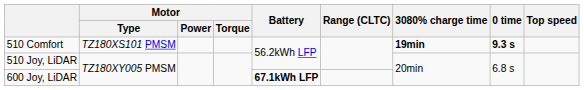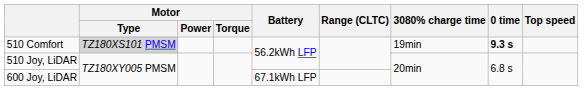(129, 45) no background -> (129, 45) lightgrey background
(410, 45) bold -> (407, 45) normal
(286, 77) bold -> (286, 77) normal
